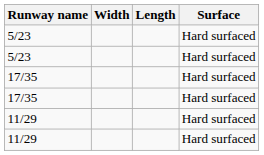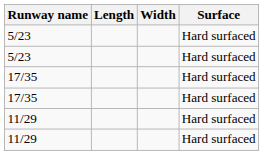columns swapped: (156, 14) <-> (112, 14)
